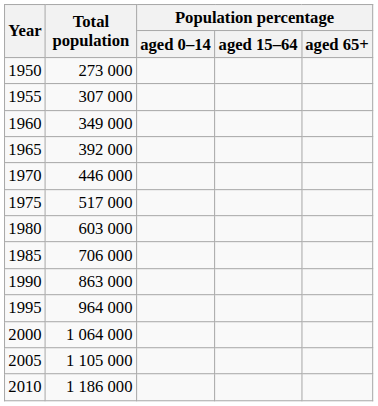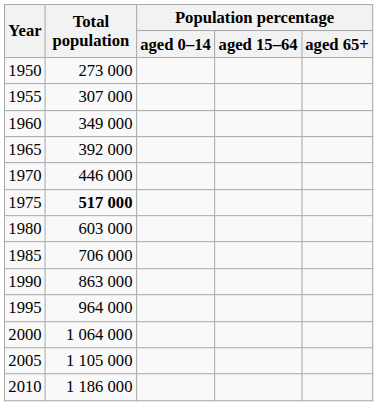(105, 202) normal -> (105, 202) bold
